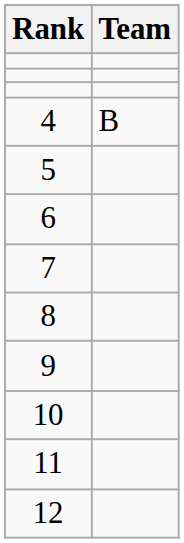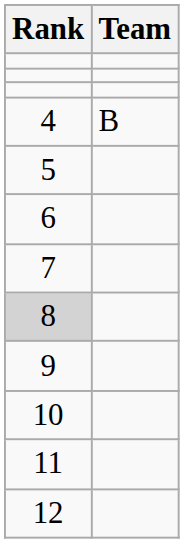(48, 316) no background -> (48, 316) lightgrey background
